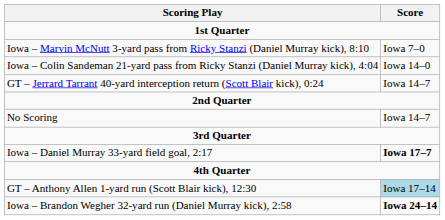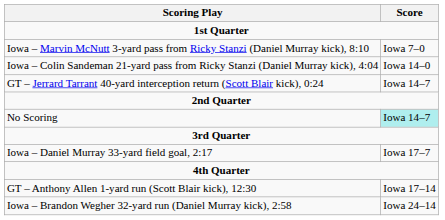(407, 118) no background -> (407, 118) paleturquoise background
(407, 153) bold -> (407, 153) normal
(409, 188) lightblue background -> (409, 188) no background
(410, 205) bold -> (409, 205) normal
